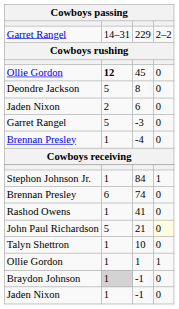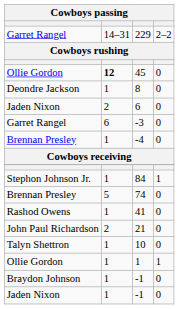(106, 89) 5 -> (106, 89) 1
(106, 123) 5 -> (106, 123) 6
(106, 194) 6 -> (106, 194) 5
(106, 228) 5 -> (106, 228) 2
(158, 228) lightyellow background -> (158, 228) no background
(106, 278) lightgrey background -> (106, 278) no background
